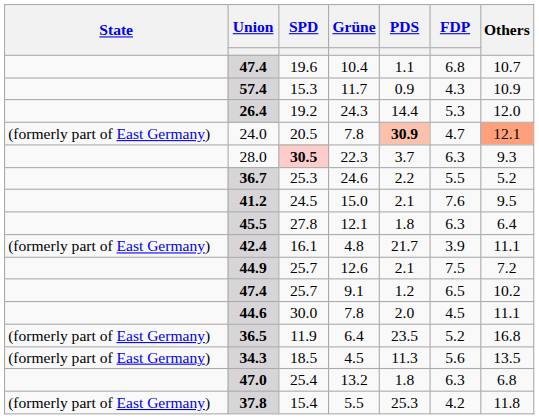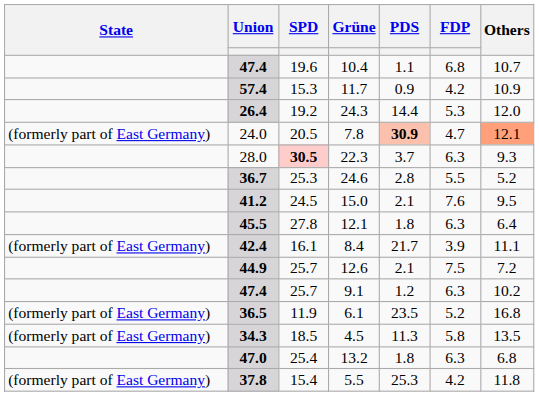(455, 89) 4.3 -> (455, 89) 4.2
(405, 179) 2.2 -> (405, 179) 2.8
(354, 246) 4.8 -> (354, 246) 8.4
(455, 291) 6.5 -> (455, 291) 6.3
- row: (253, 313)
(354, 336) 6.4 -> (354, 313) 6.1
(455, 358) 5.6 -> (455, 336) 5.8
